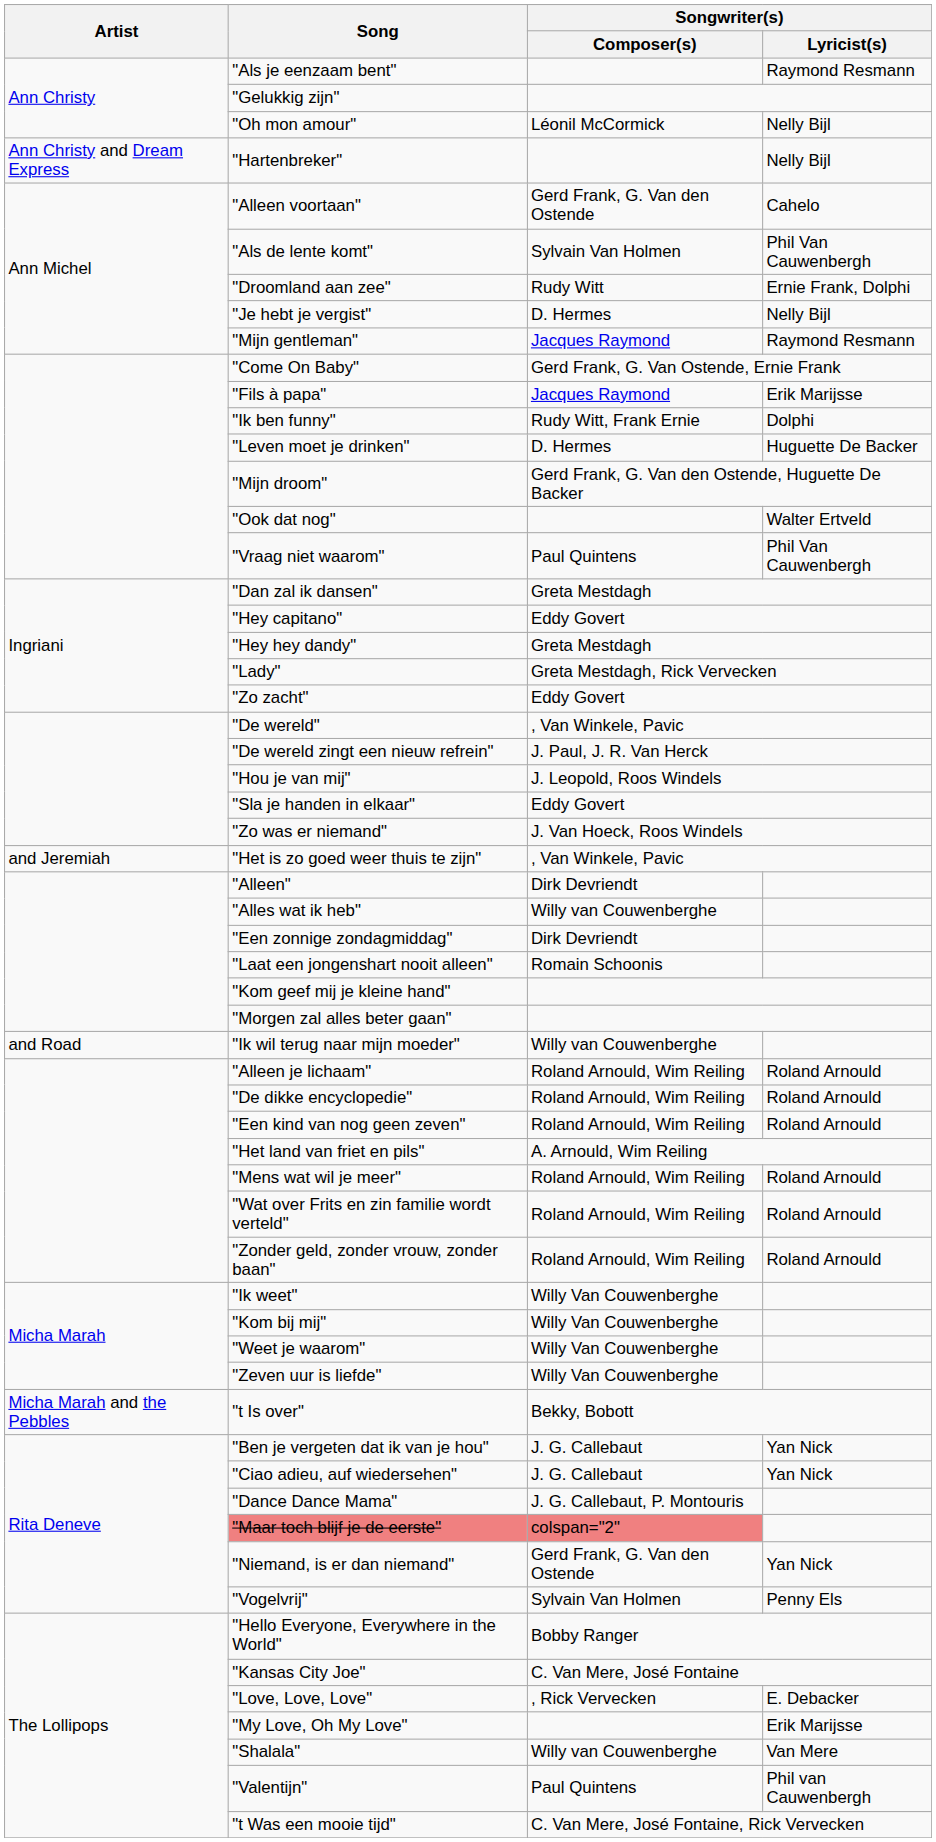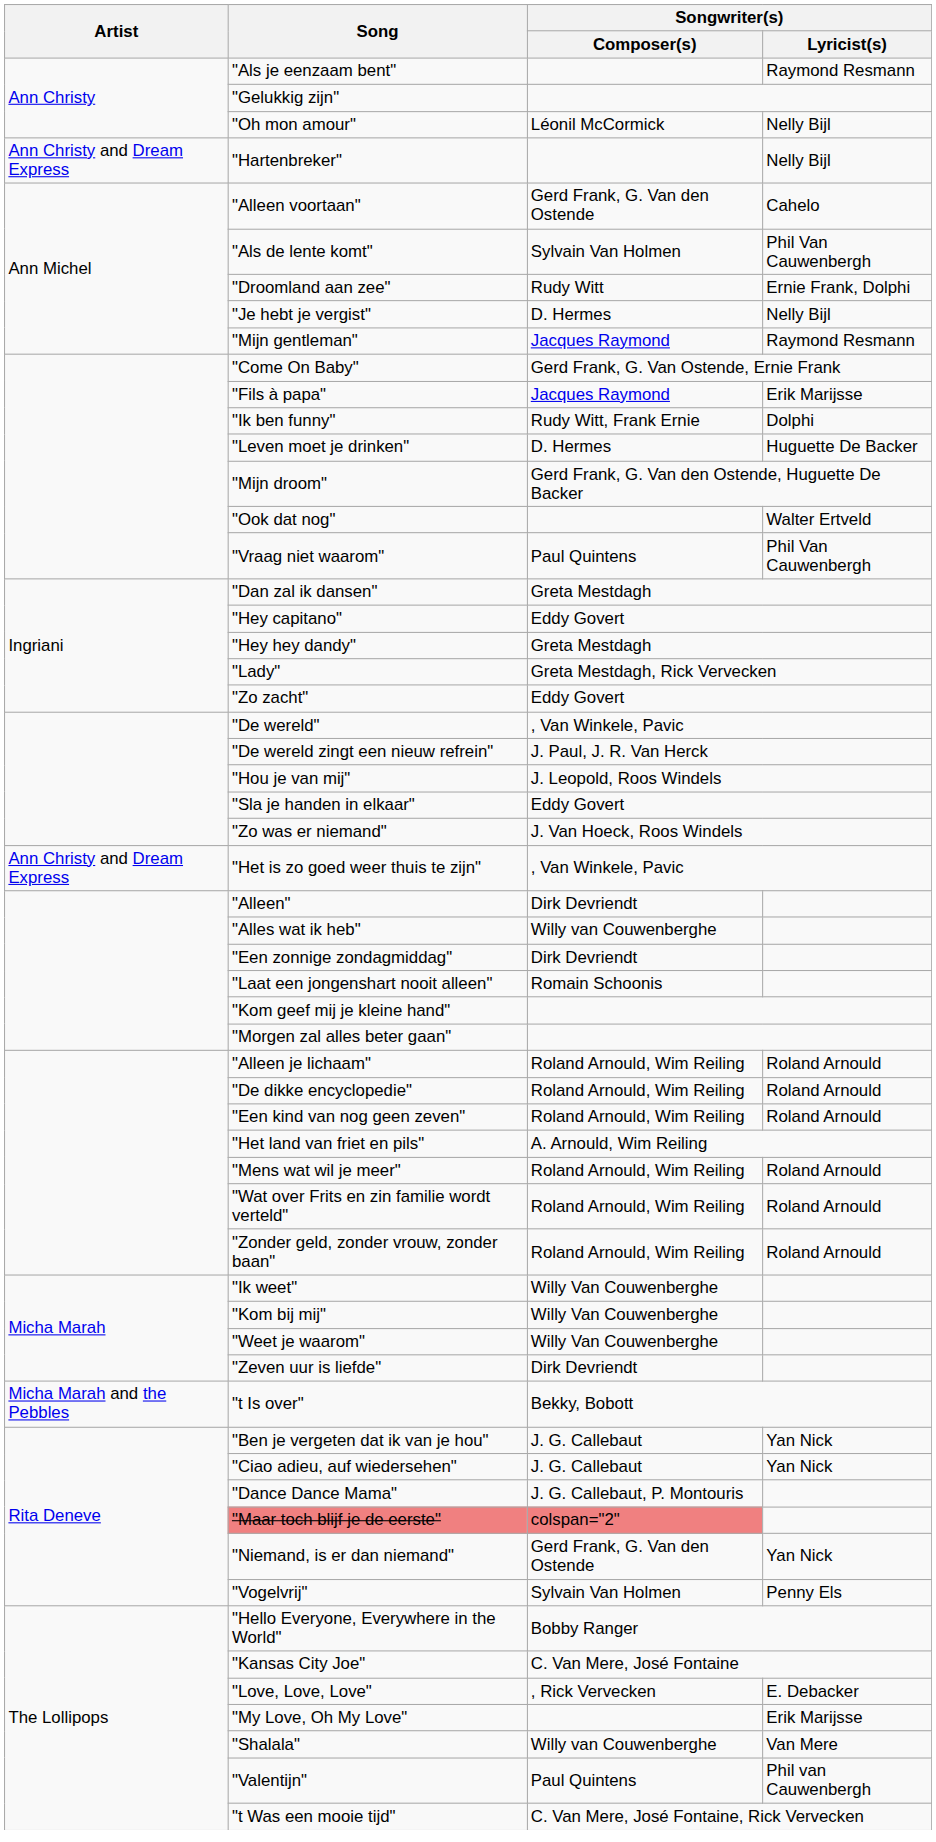(59, 858) and Jeremiah -> (96, 867) Ann Christy and Dream Express
- row: (346, 1044)
(625, 1375) Willy Van Couwenberghe -> (584, 1367) Dirk Devriendt
